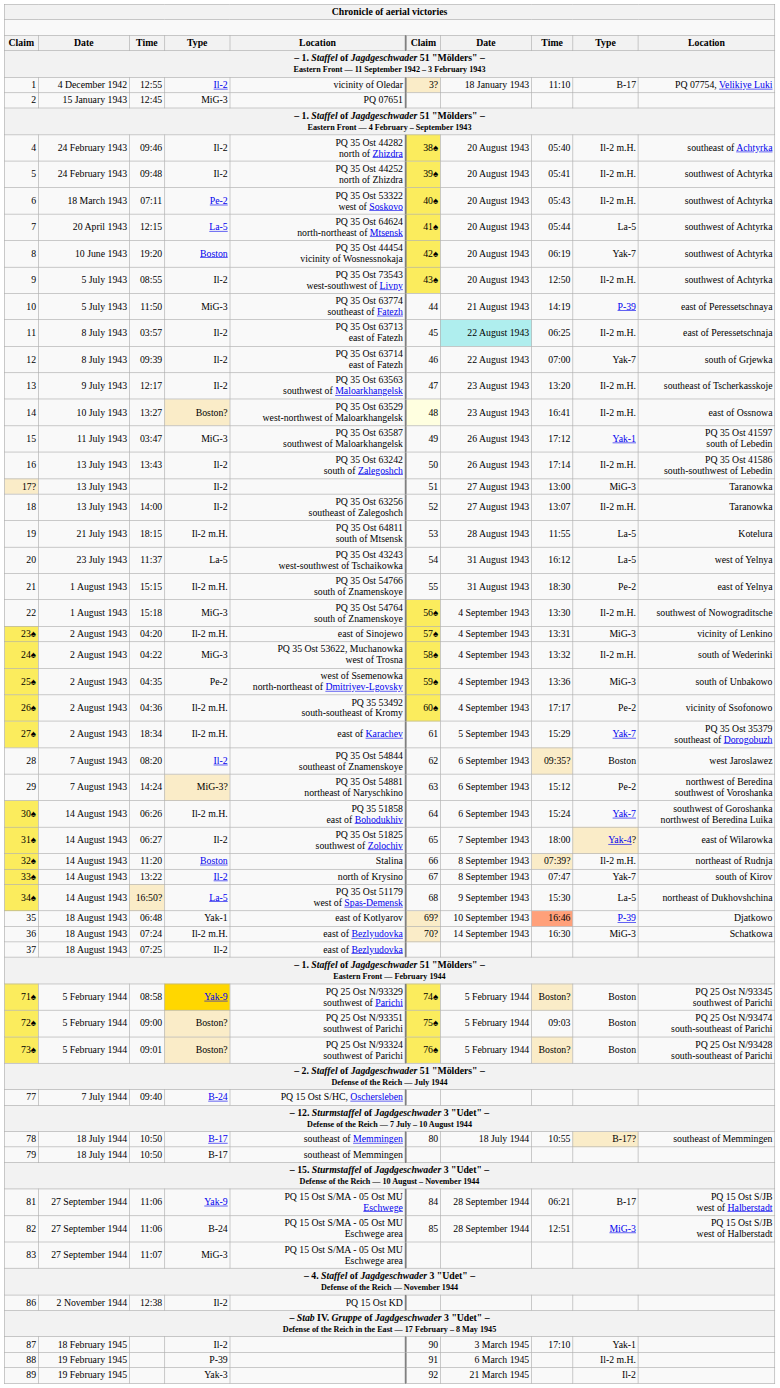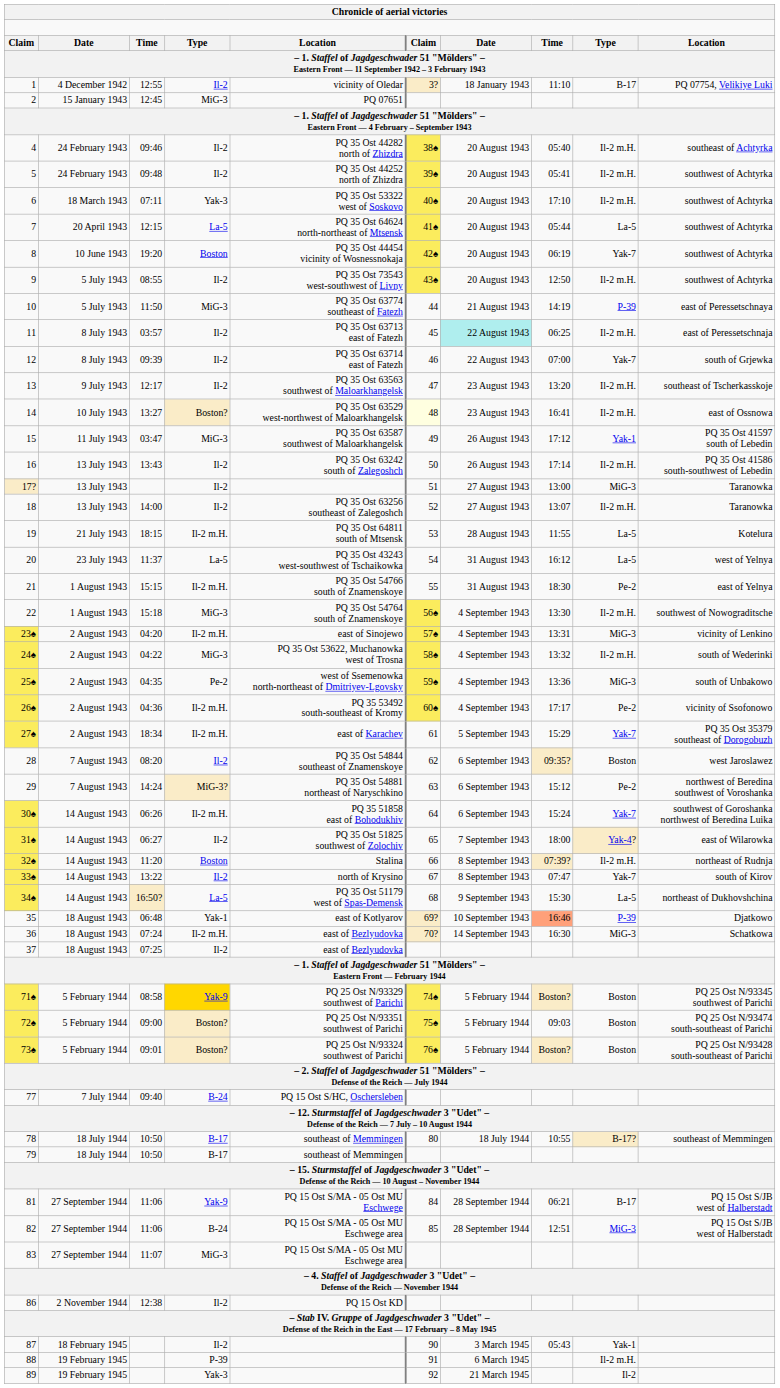(219, 200) Pe-2 -> (216, 200) Yak-3
(559, 200) 05:43 -> (559, 200) 17:10
(559, 1344) 17:10 -> (559, 1344) 05:43
